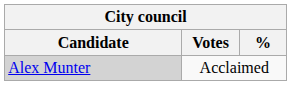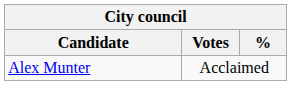(49, 67) lightgrey background -> (49, 67) no background
